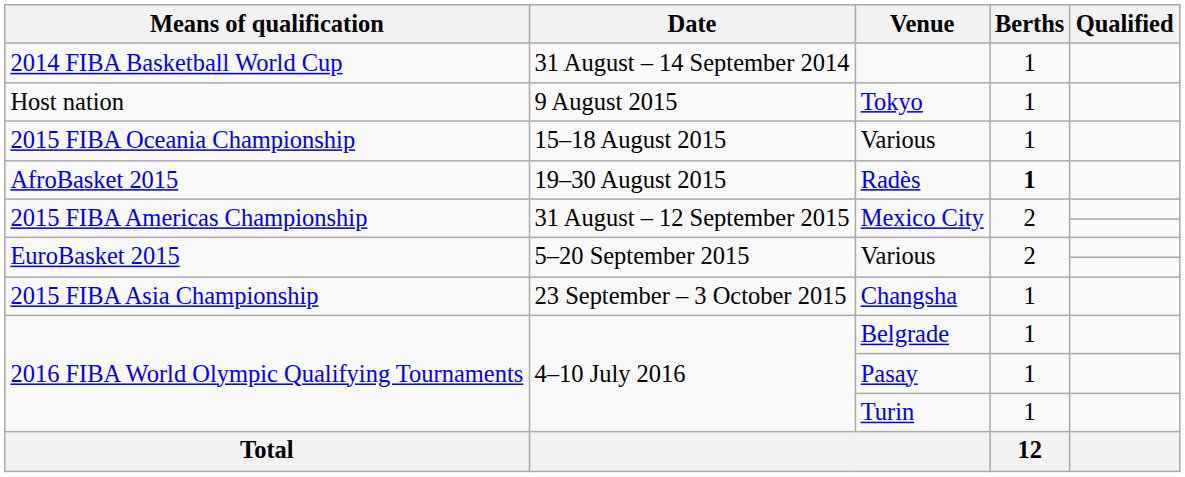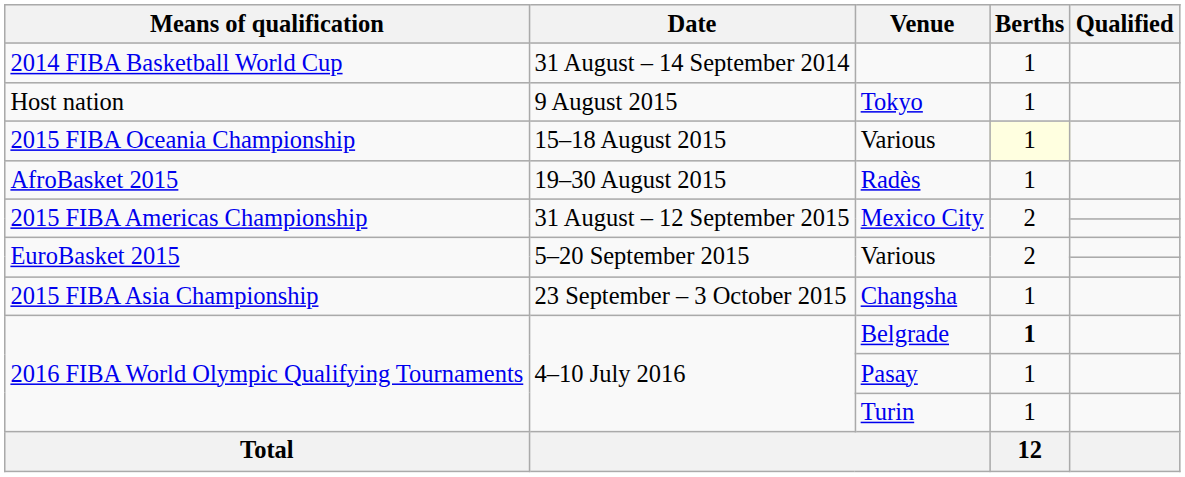(1030, 140) no background -> (1030, 140) lightyellow background
(1030, 179) bold -> (1030, 179) normal
(1030, 334) normal -> (1030, 334) bold
